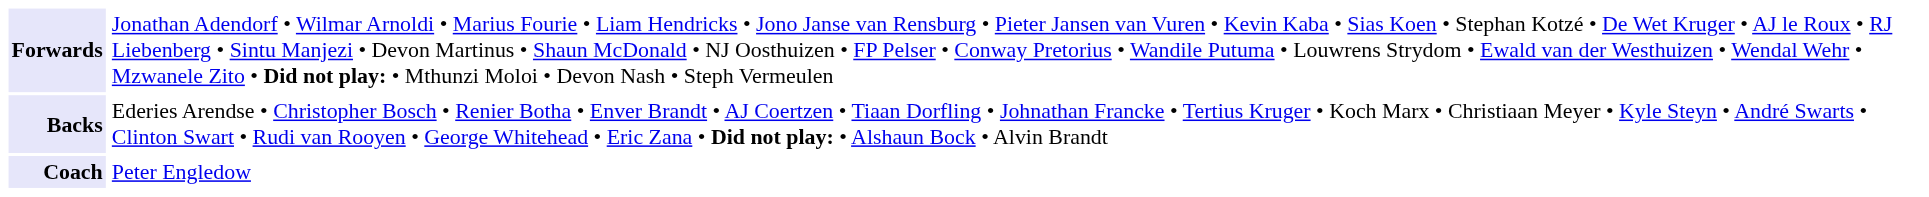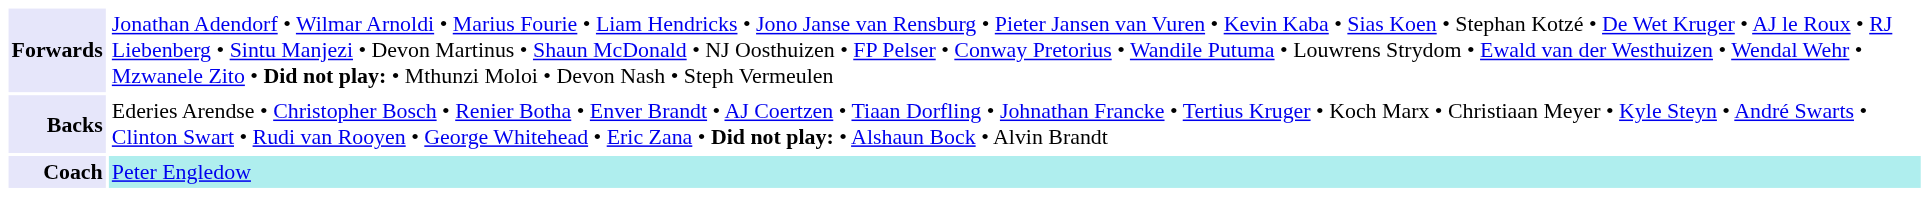(181, 171) no background -> (181, 171) paleturquoise background
